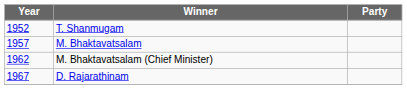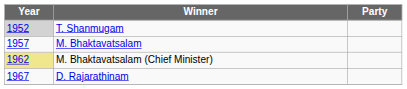(18, 28) no background -> (18, 28) lightgrey background
(18, 60) no background -> (18, 60) khaki background
